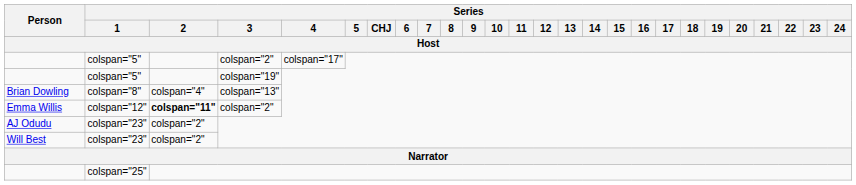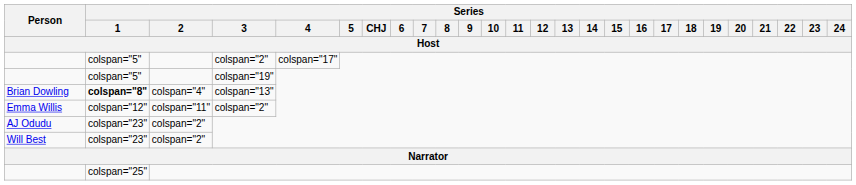(114, 92) normal -> (118, 92) bold
(183, 108) bold -> (181, 108) normal
